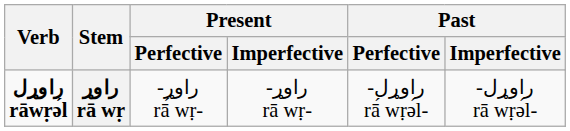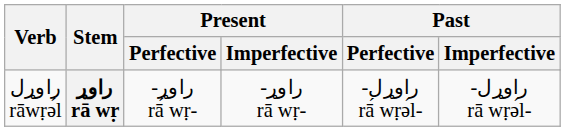(38, 98) bold -> (36, 98) normal
